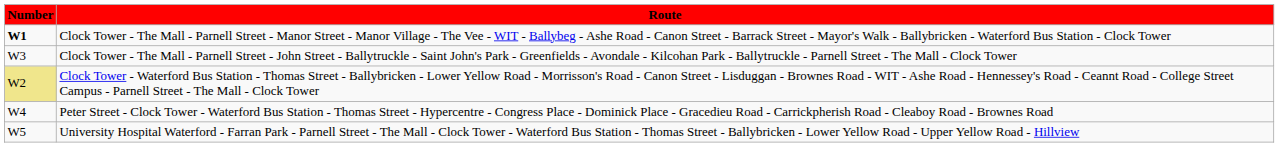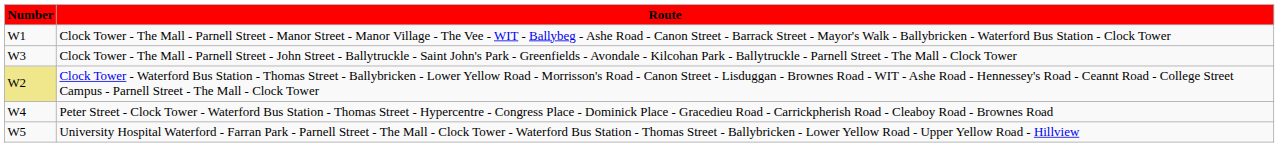(17, 35) bold -> (17, 35) normal
